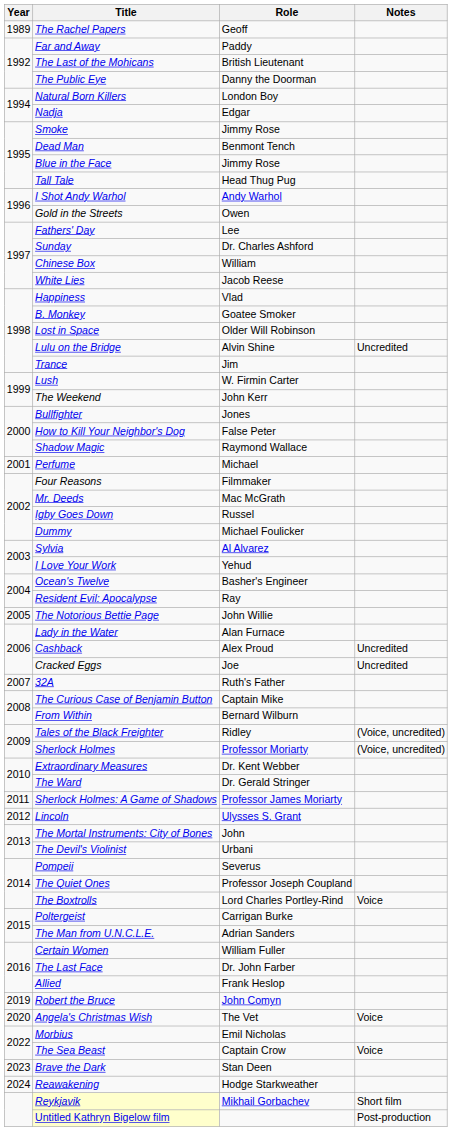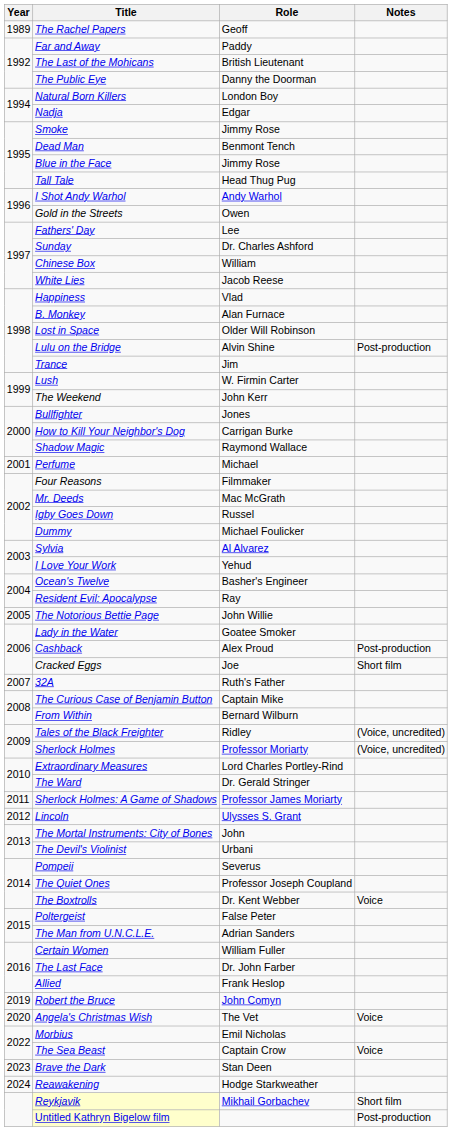(259, 314) Goatee Smoker -> (253, 314) Alan Furnace
(382, 347) Uncredited -> (394, 347) Post-production
(249, 431) False Peter -> (257, 431) Carrigan Burke
(253, 632) Alan Furnace -> (259, 632) Goatee Smoker
(382, 649) Uncredited -> (394, 649) Post-production
(382, 666) Uncredited -> (379, 666) Short film
(261, 766) Dr. Kent Webber -> (282, 766) Lord Charles Portley-Rind
(282, 900) Lord Charles Portley-Rind -> (261, 900) Dr. Kent Webber
(257, 917) Carrigan Burke -> (249, 917) False Peter
